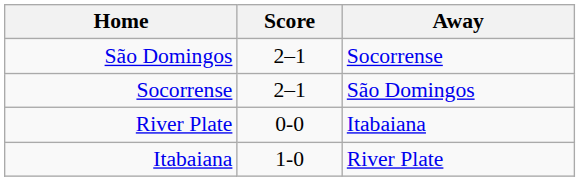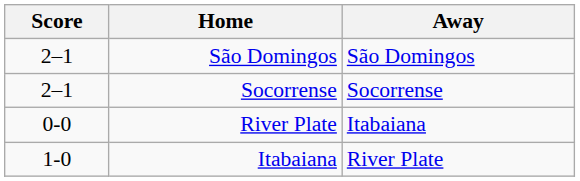columns swapped: (121, 21) <-> (290, 21)
(395, 55) Socorrense -> (411, 55) São Domingos
(411, 90) São Domingos -> (395, 90) Socorrense
